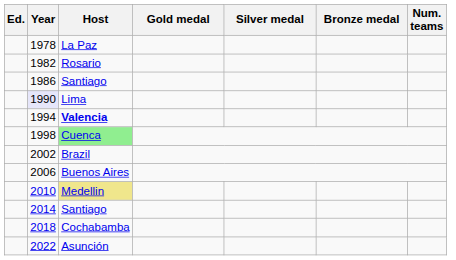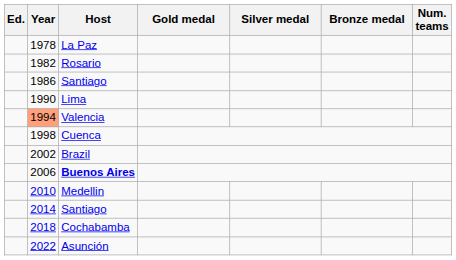(43, 99) lavender background -> (43, 99) no background
(43, 117) no background -> (43, 117) lightsalmon background
(84, 117) bold -> (83, 117) normal
(81, 136) lightgreen background -> (81, 136) no background
(95, 172) normal -> (98, 172) bold
(83, 191) khaki background -> (83, 191) no background
